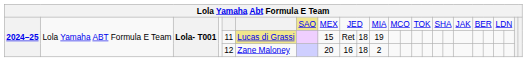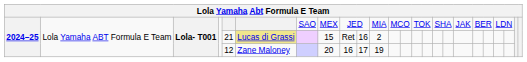(307, 24) khaki background -> (307, 24) no background
(229, 37) 11 -> (229, 37) 21
(363, 37) 18 -> (363, 37) 16
(379, 37) 19 -> (379, 37) 2
(363, 50) 18 -> (363, 50) 17
(379, 50) 2 -> (379, 50) 19
